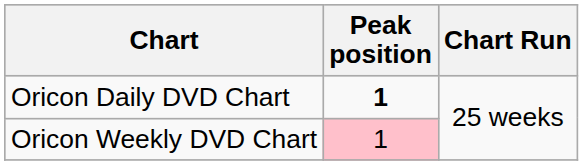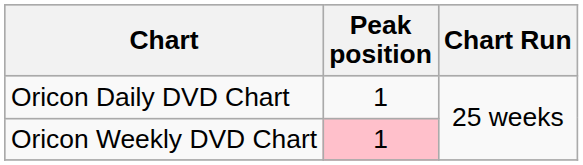(381, 97) bold -> (381, 97) normal
